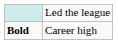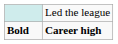(71, 30) normal -> (73, 30) bold
